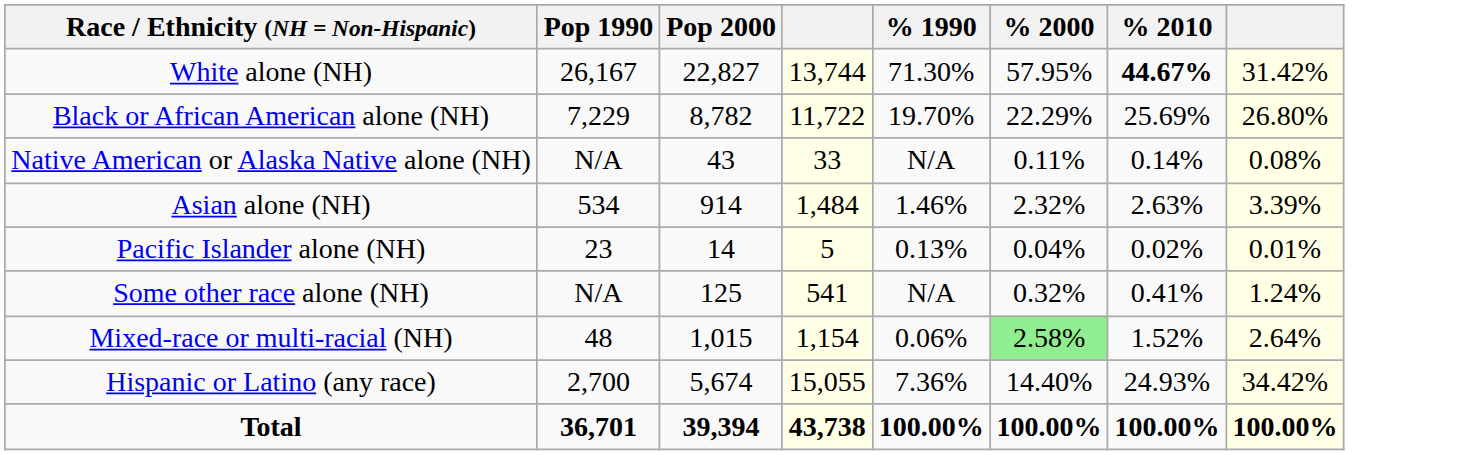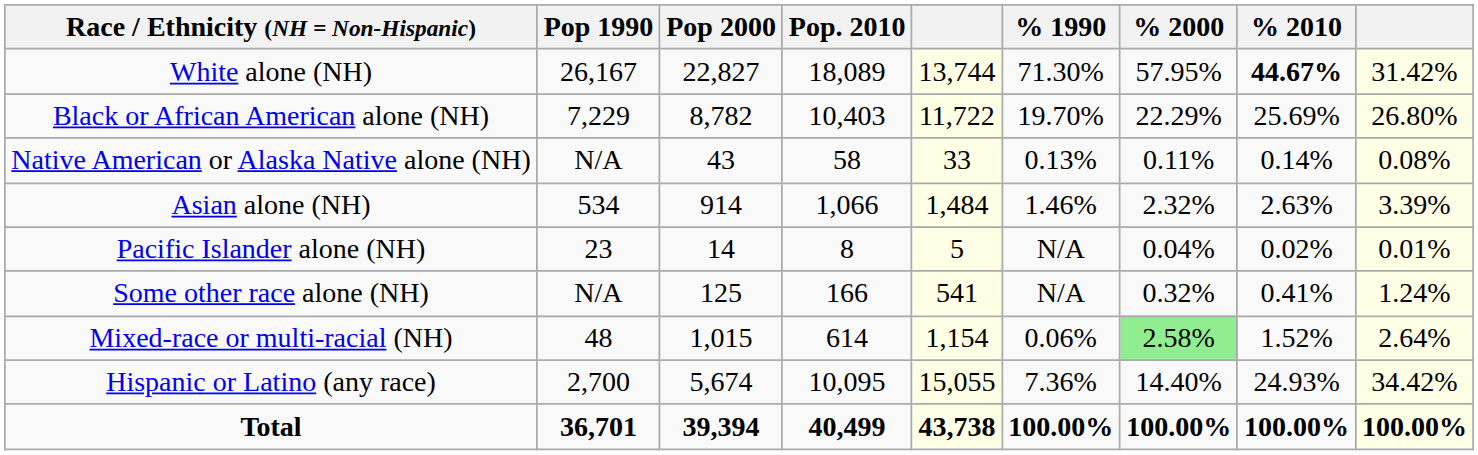+ column: (847, 26)
(931, 159) N/A -> (1061, 159) 0.13%
(931, 248) 0.13% -> (1061, 248) N/A
